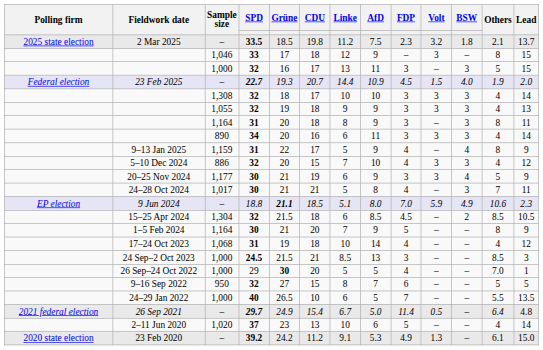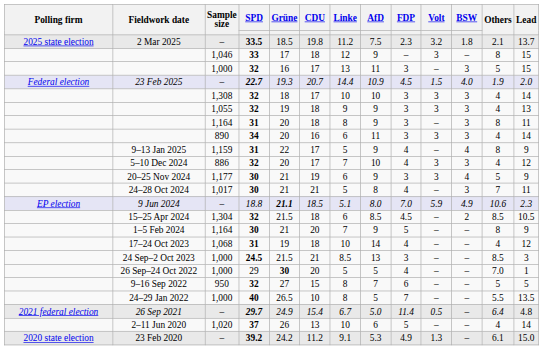(315, 163) 15 -> (315, 163) 17
(345, 298) 6 -> (345, 298) 8
(284, 325) 23 -> (284, 325) 26
